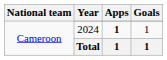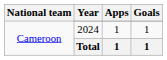(117, 30) bold -> (117, 30) normal
